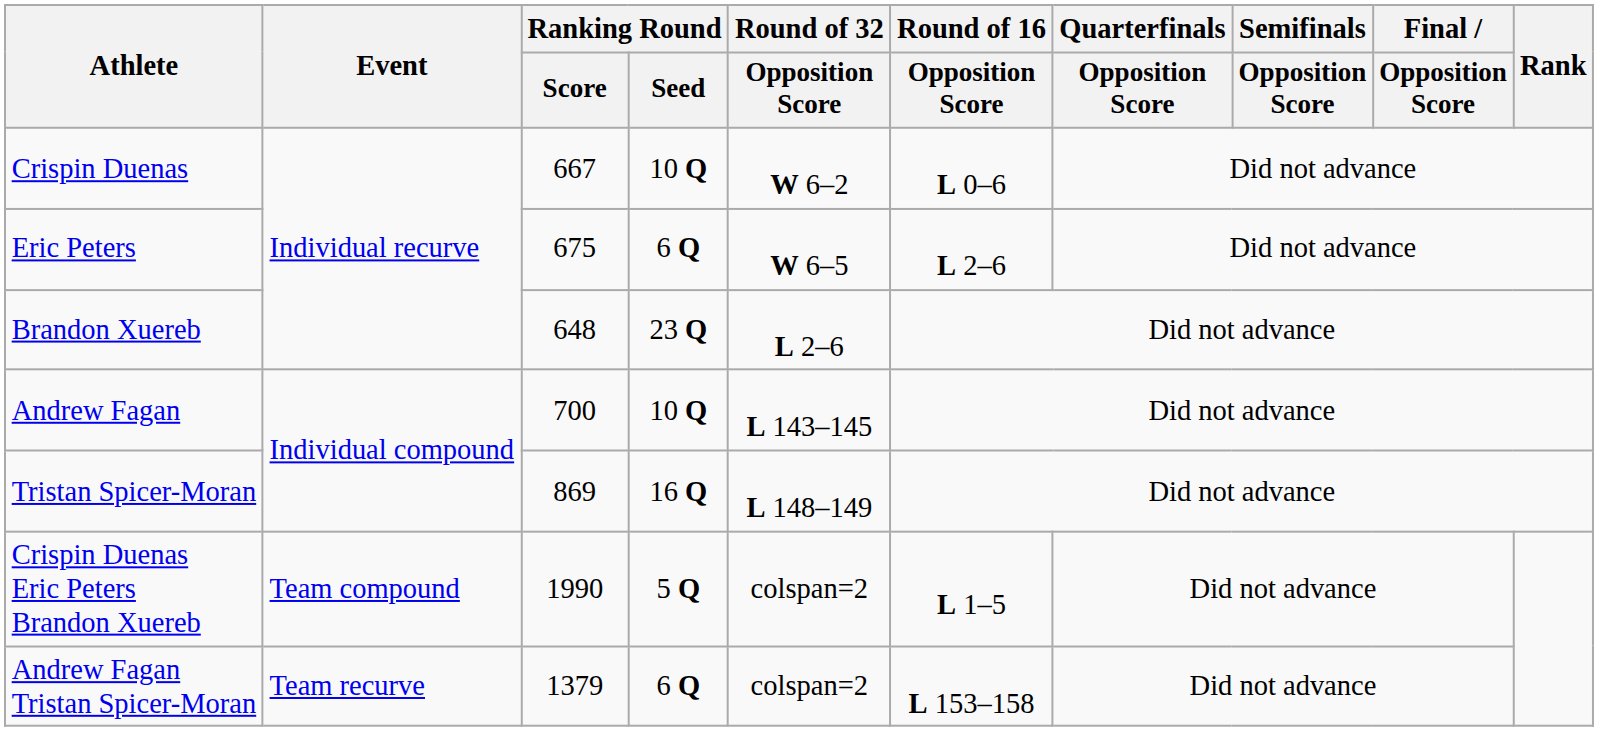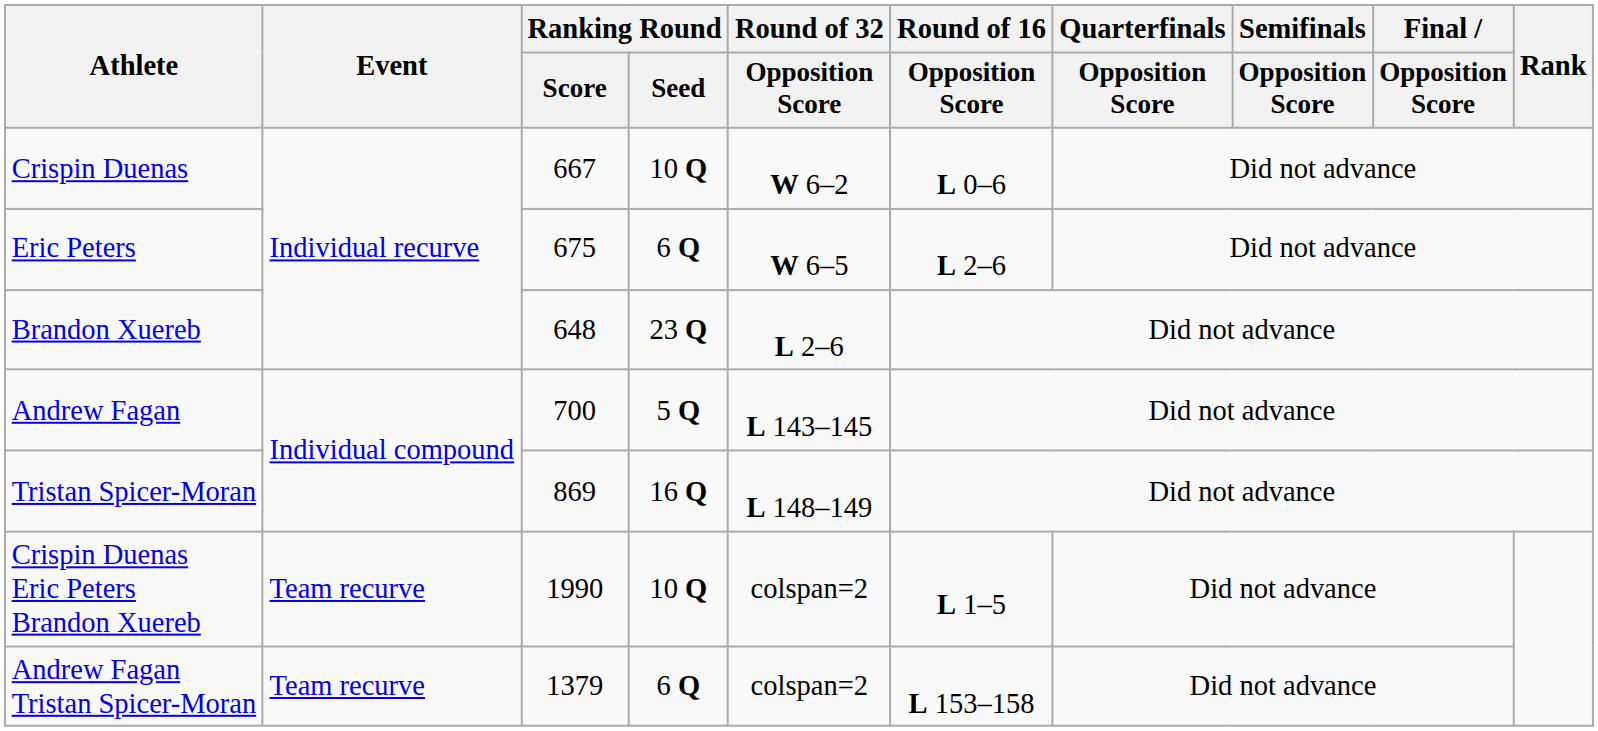(678, 410) 10 Q -> (678, 410) 5 Q
(365, 588) Team compound -> (347, 588) Team recurve
(678, 588) 5 Q -> (678, 588) 10 Q
